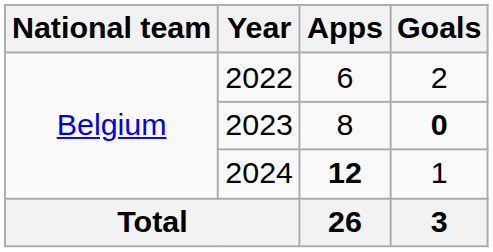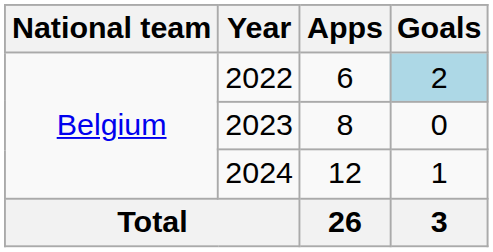(439, 76) no background -> (439, 76) lightblue background
(439, 125) bold -> (439, 125) normal
(345, 173) bold -> (345, 173) normal
